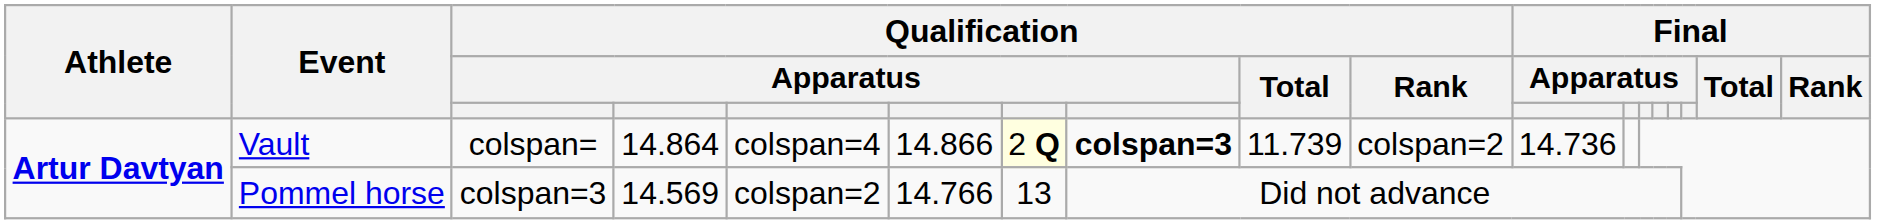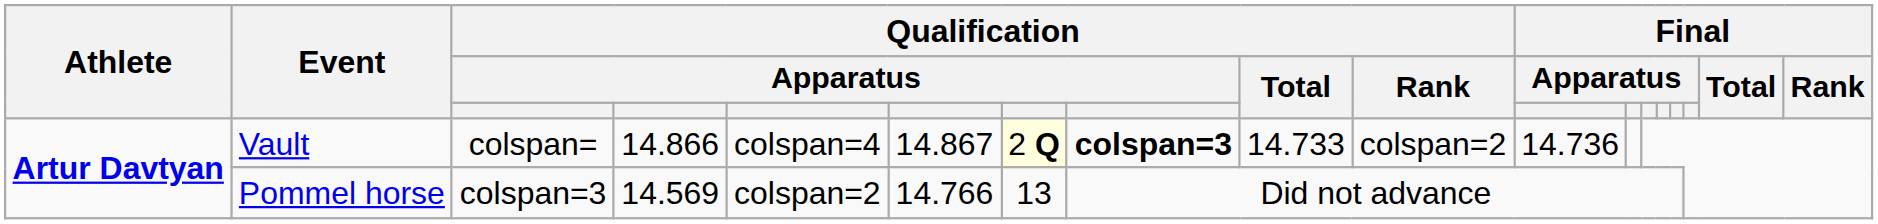(670, 143) 14.864 -> (670, 143) 14.866
(944, 143) 14.866 -> (944, 143) 14.867
(1295, 143) 11.739 -> (1296, 143) 14.733
